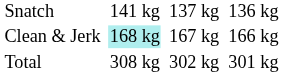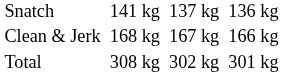(135, 36) paleturquoise background -> (135, 36) no background
